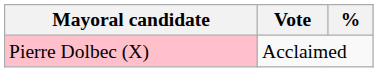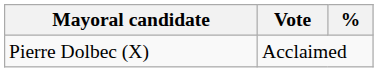(79, 50) pink background -> (79, 50) no background
